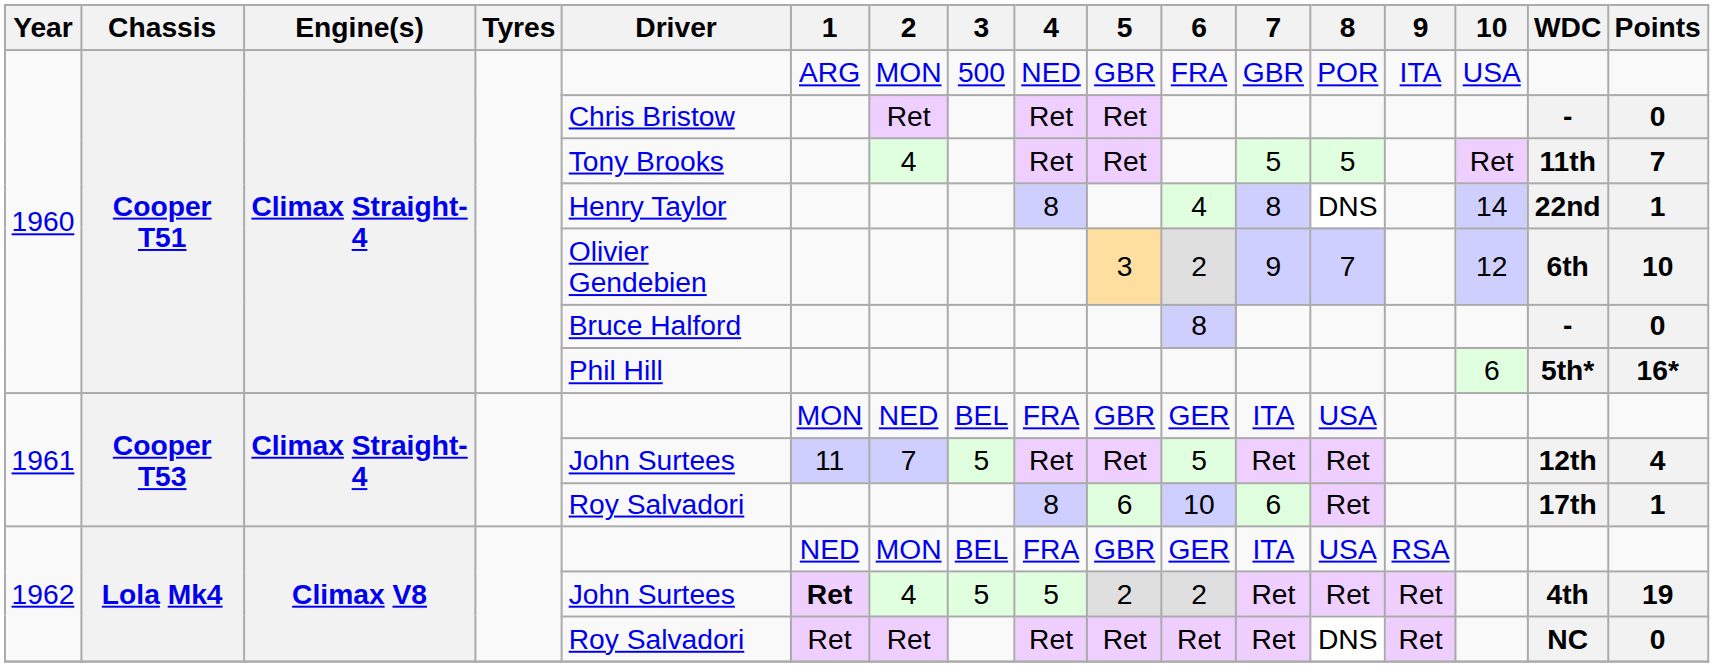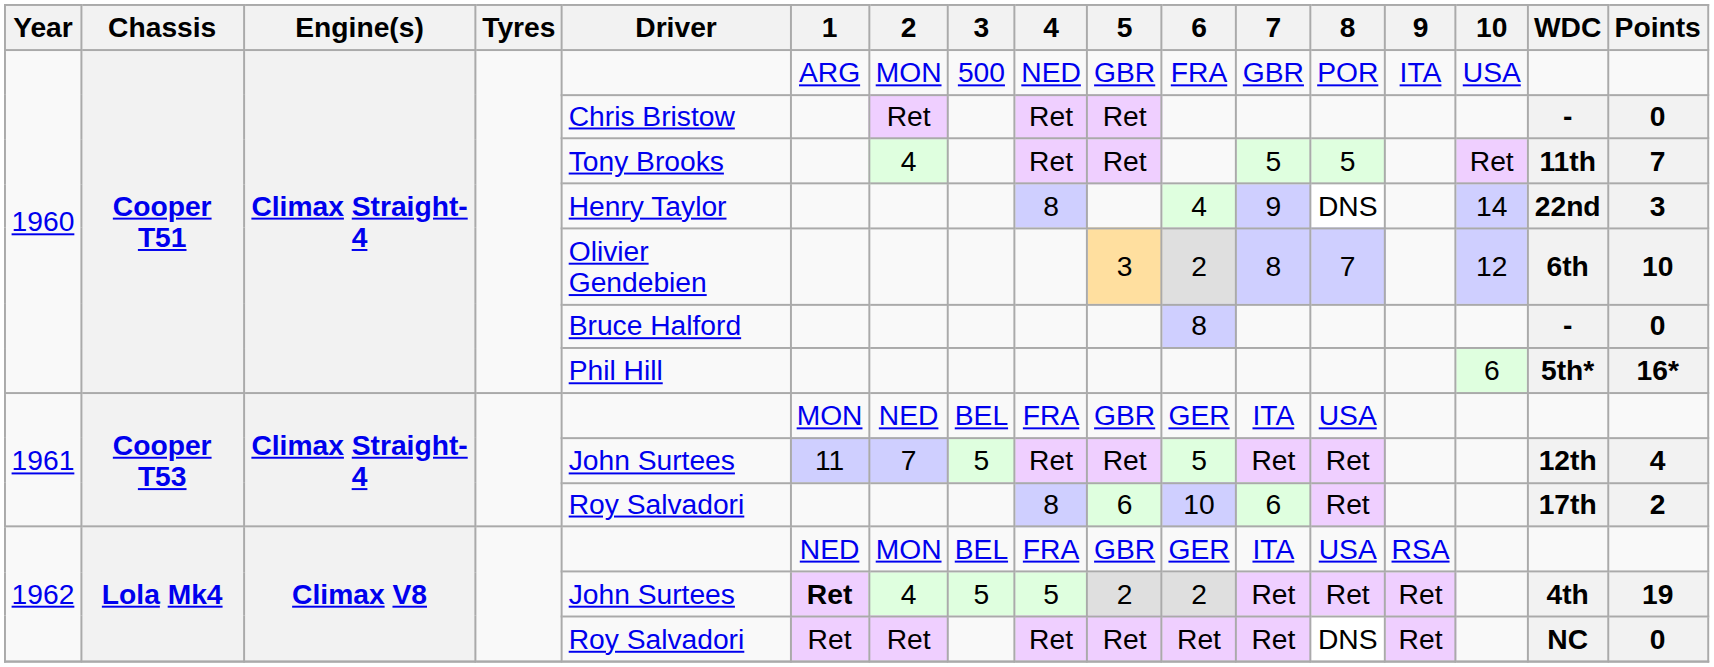(1273, 206) 8 -> (1273, 206) 9
(1658, 206) 1 -> (1658, 206) 3
(1273, 266) 9 -> (1273, 266) 8
(1658, 505) 1 -> (1658, 505) 2
